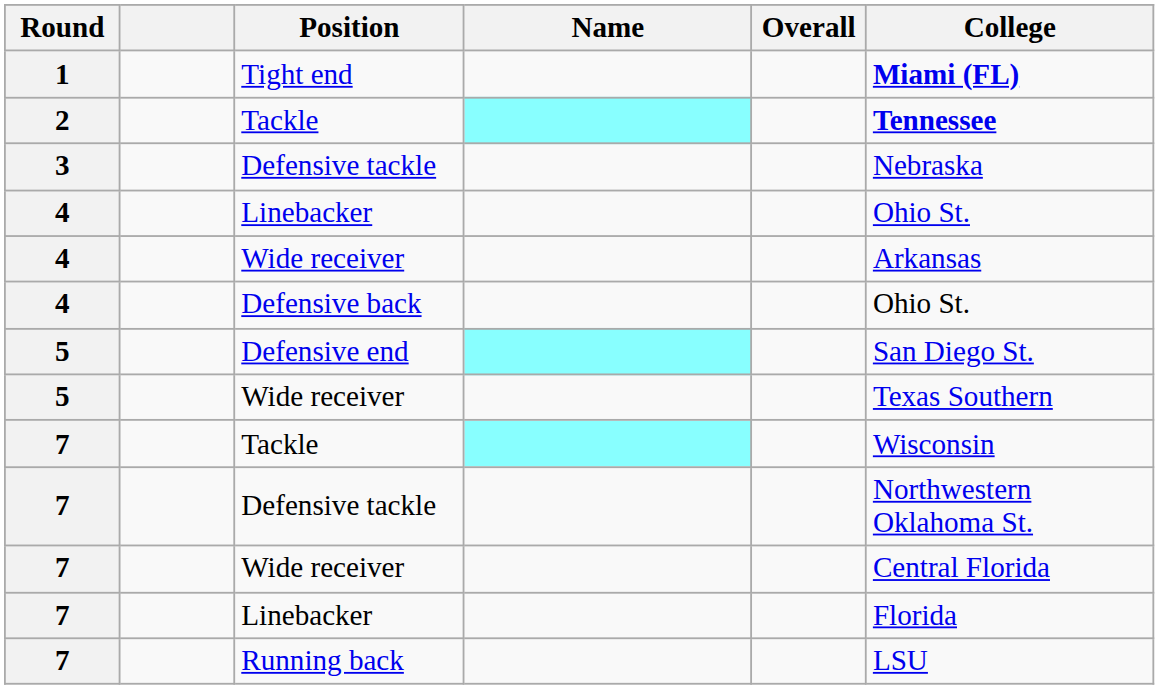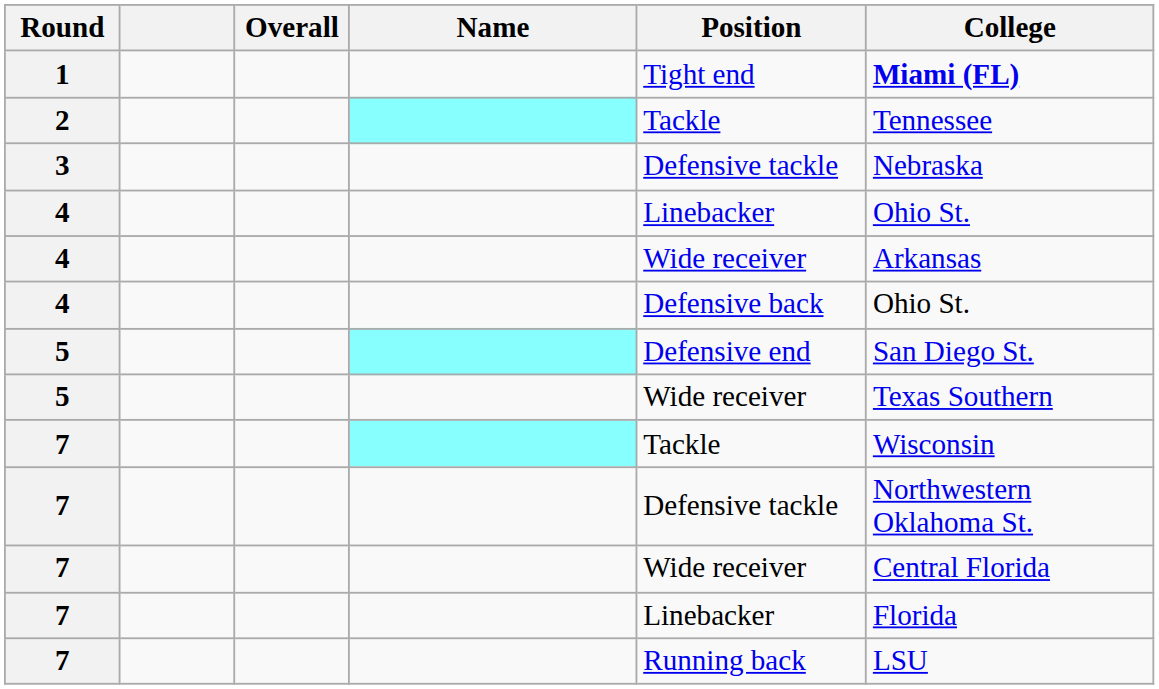columns swapped: (809, 27) <-> (349, 27)
(935, 119) bold -> (932, 119) normal
